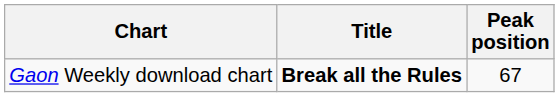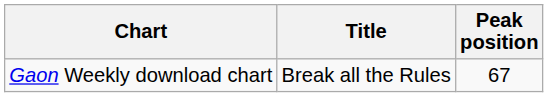(372, 75) bold -> (366, 75) normal
